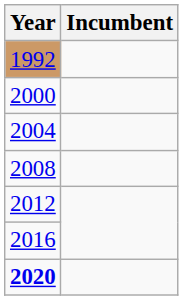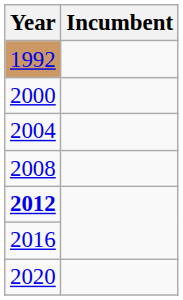(33, 204) normal -> (33, 204) bold
(33, 276) bold -> (33, 276) normal
